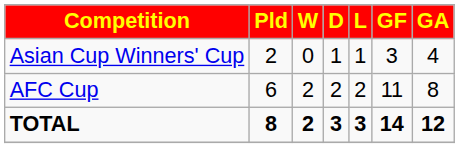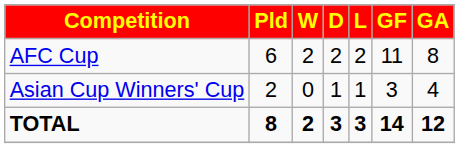rows swapped: (54, 90) <-> (127, 55)
